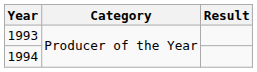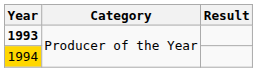(23, 36) normal -> (23, 36) bold
(23, 56) no background -> (23, 56) gold background
